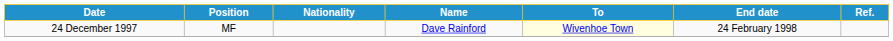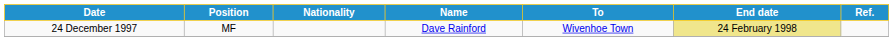(598, 29) lightyellow background -> (598, 29) no background
(757, 29) no background -> (757, 29) khaki background
